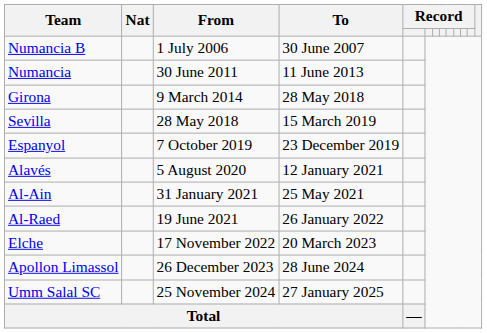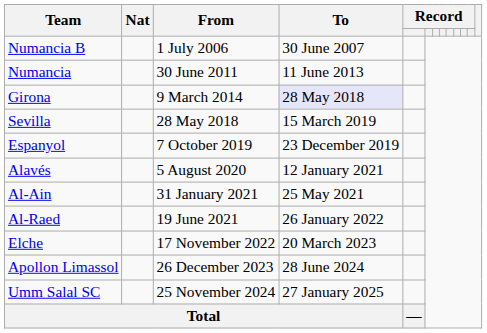(323, 96) no background -> (323, 96) lavender background
